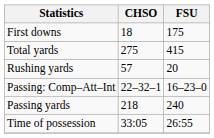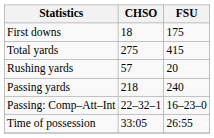rows swapped: (39, 105) <-> (61, 87)
